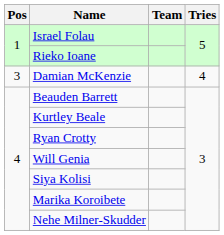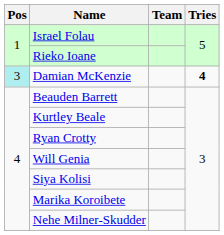(17, 76) no background -> (17, 76) paleturquoise background
(202, 76) normal -> (202, 76) bold
